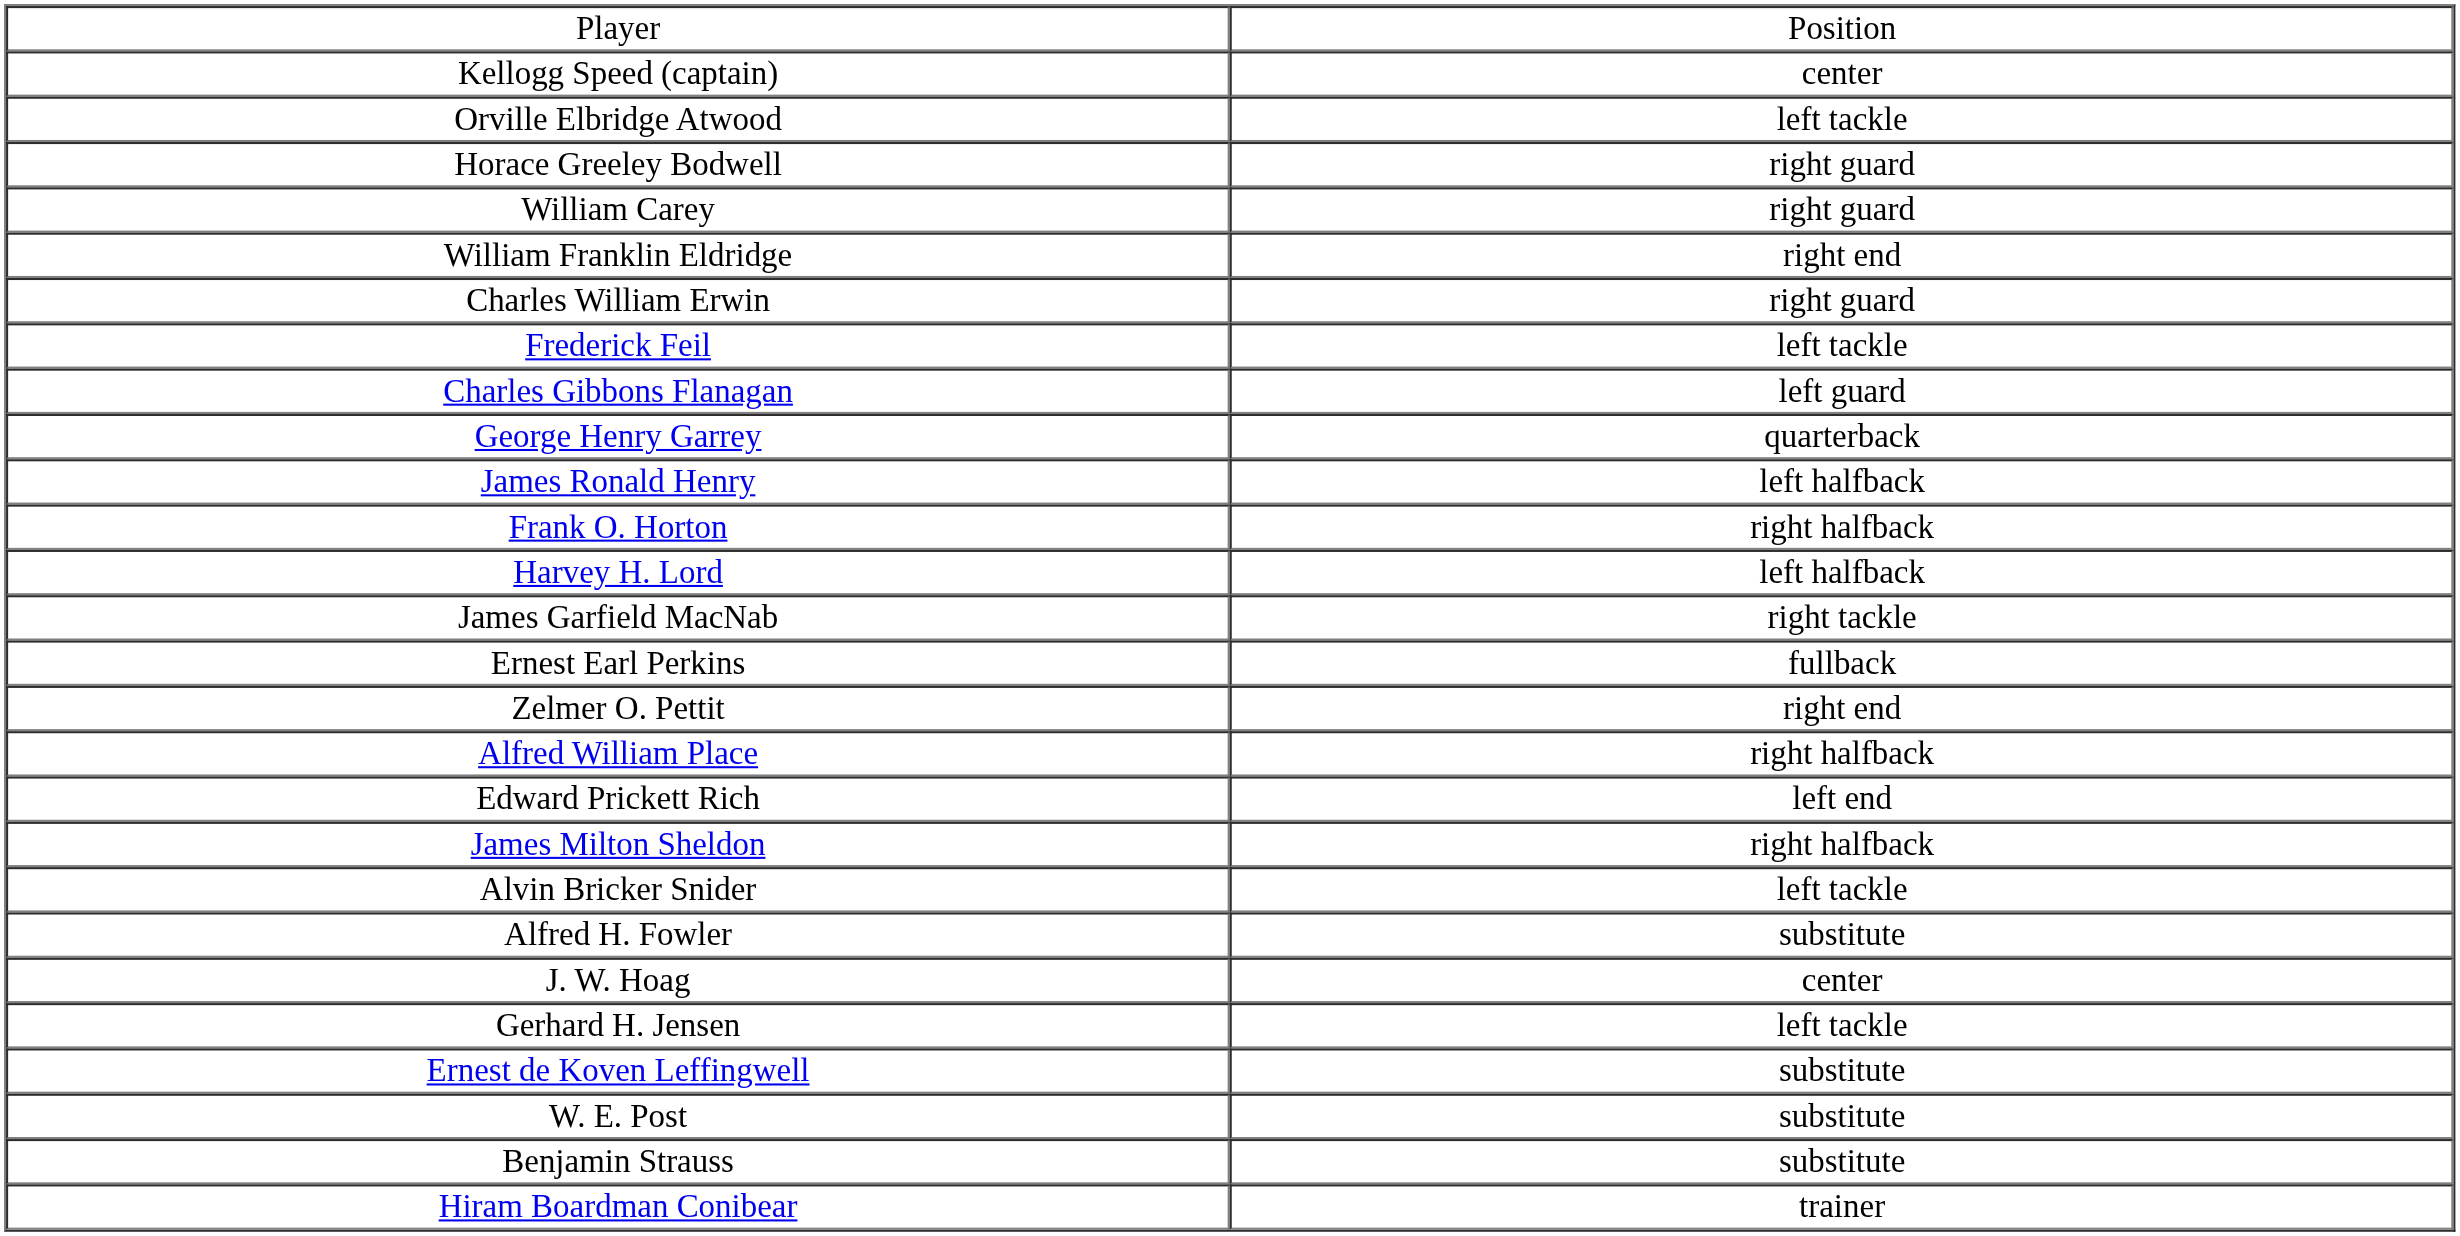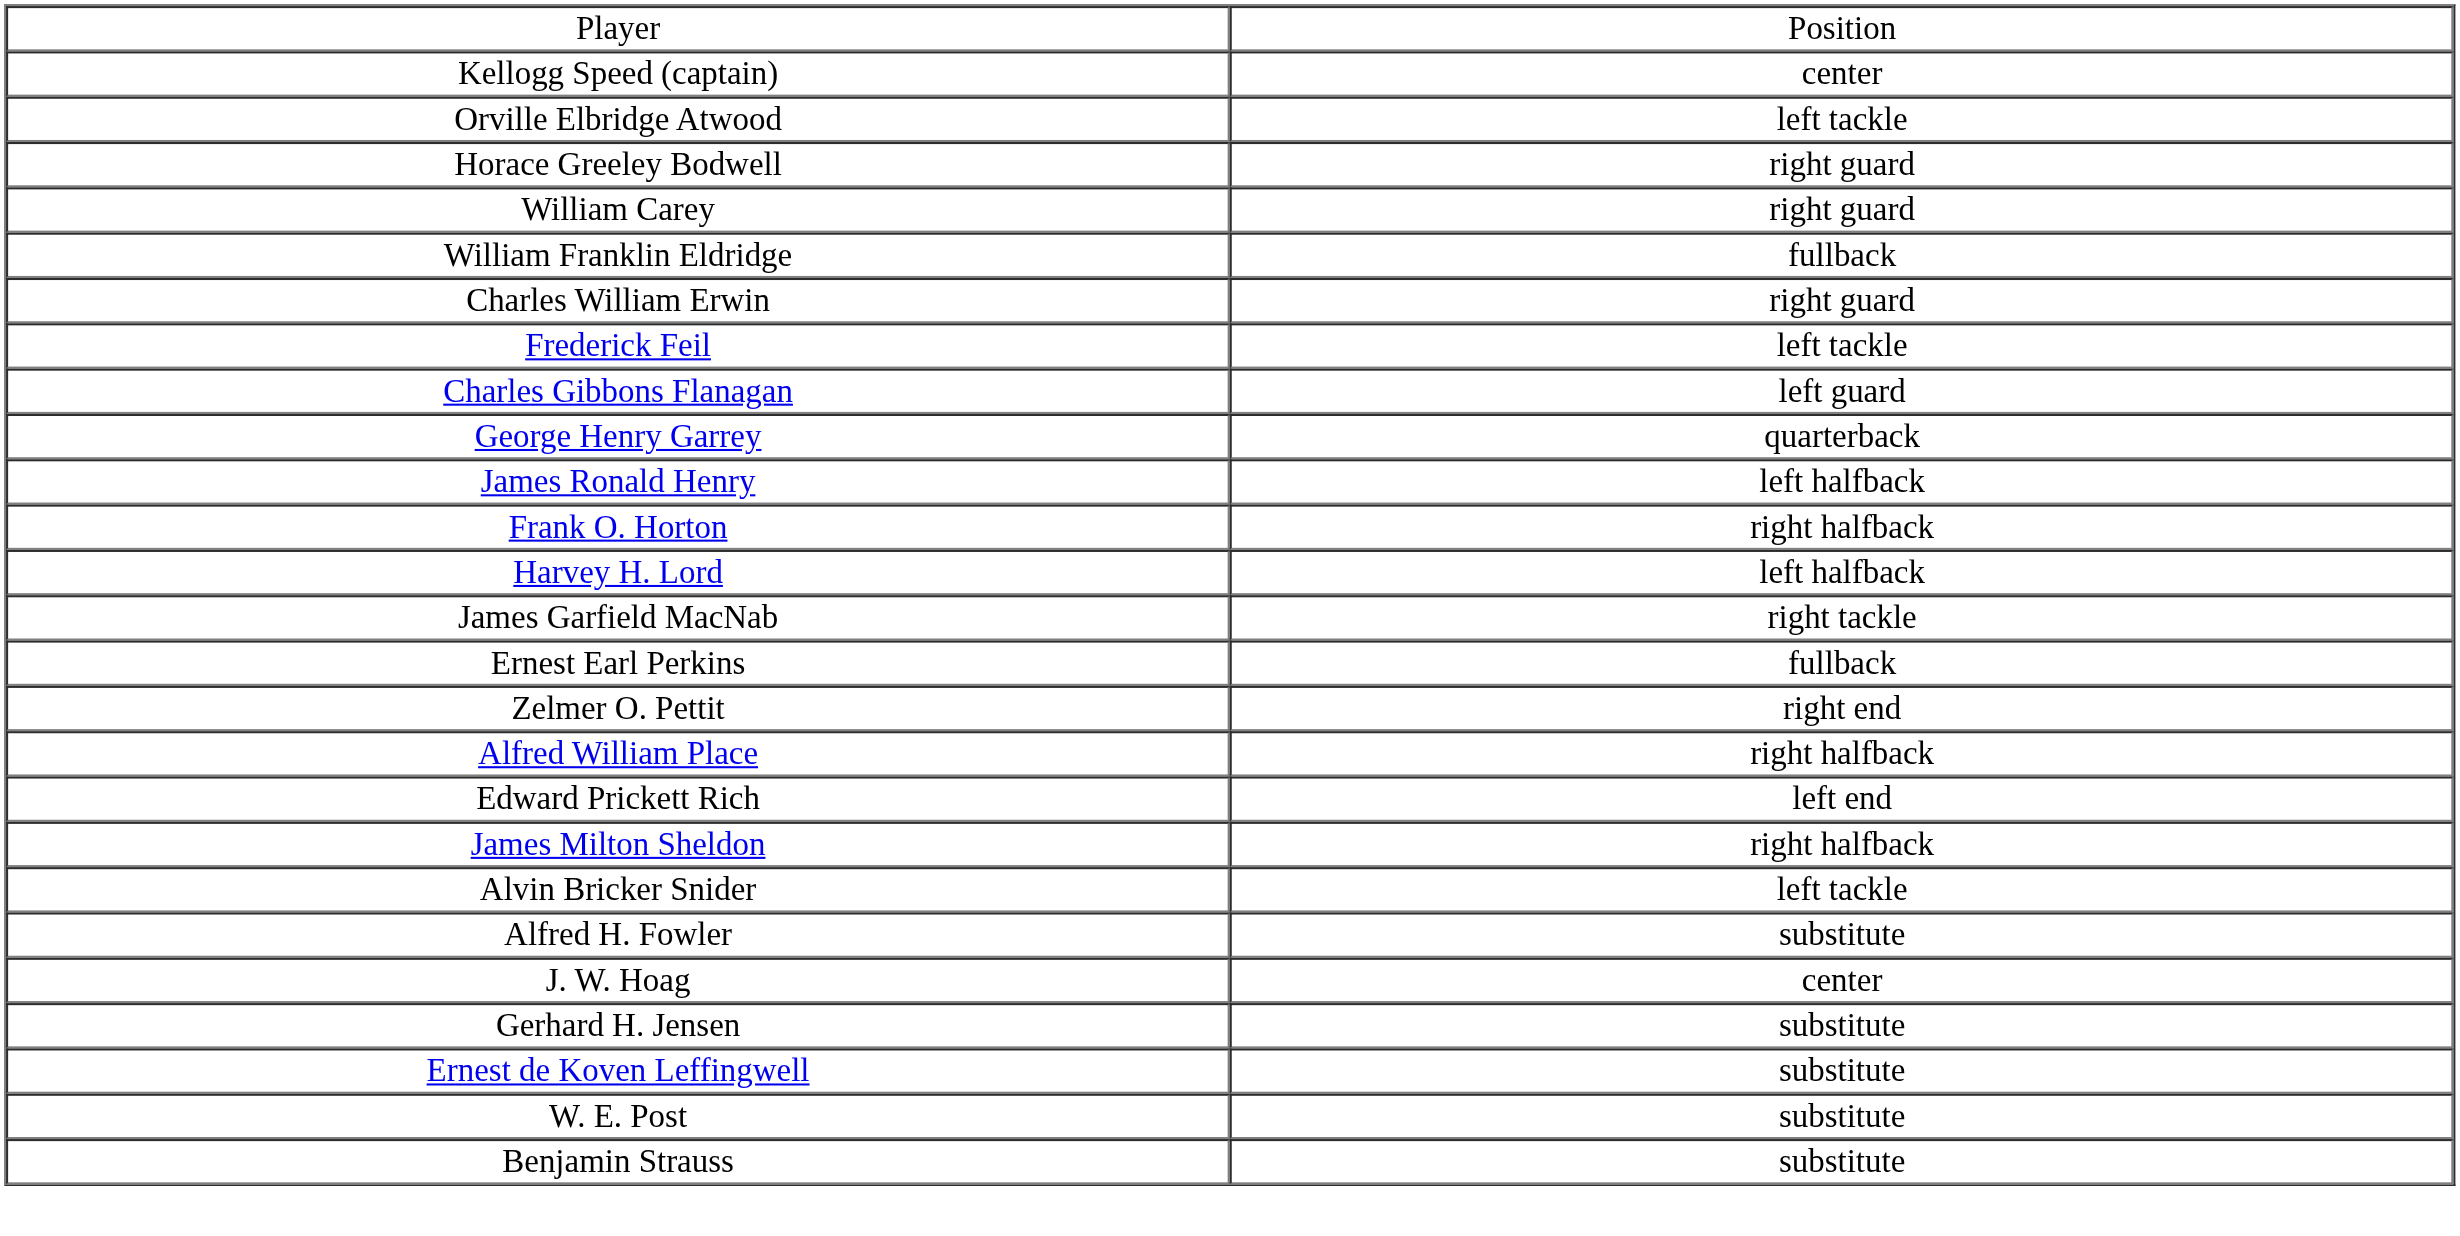(1842, 254) right end -> (1842, 254) fullback
(1842, 1025) left tackle -> (1842, 1025) substitute
- row: (618, 1206)
